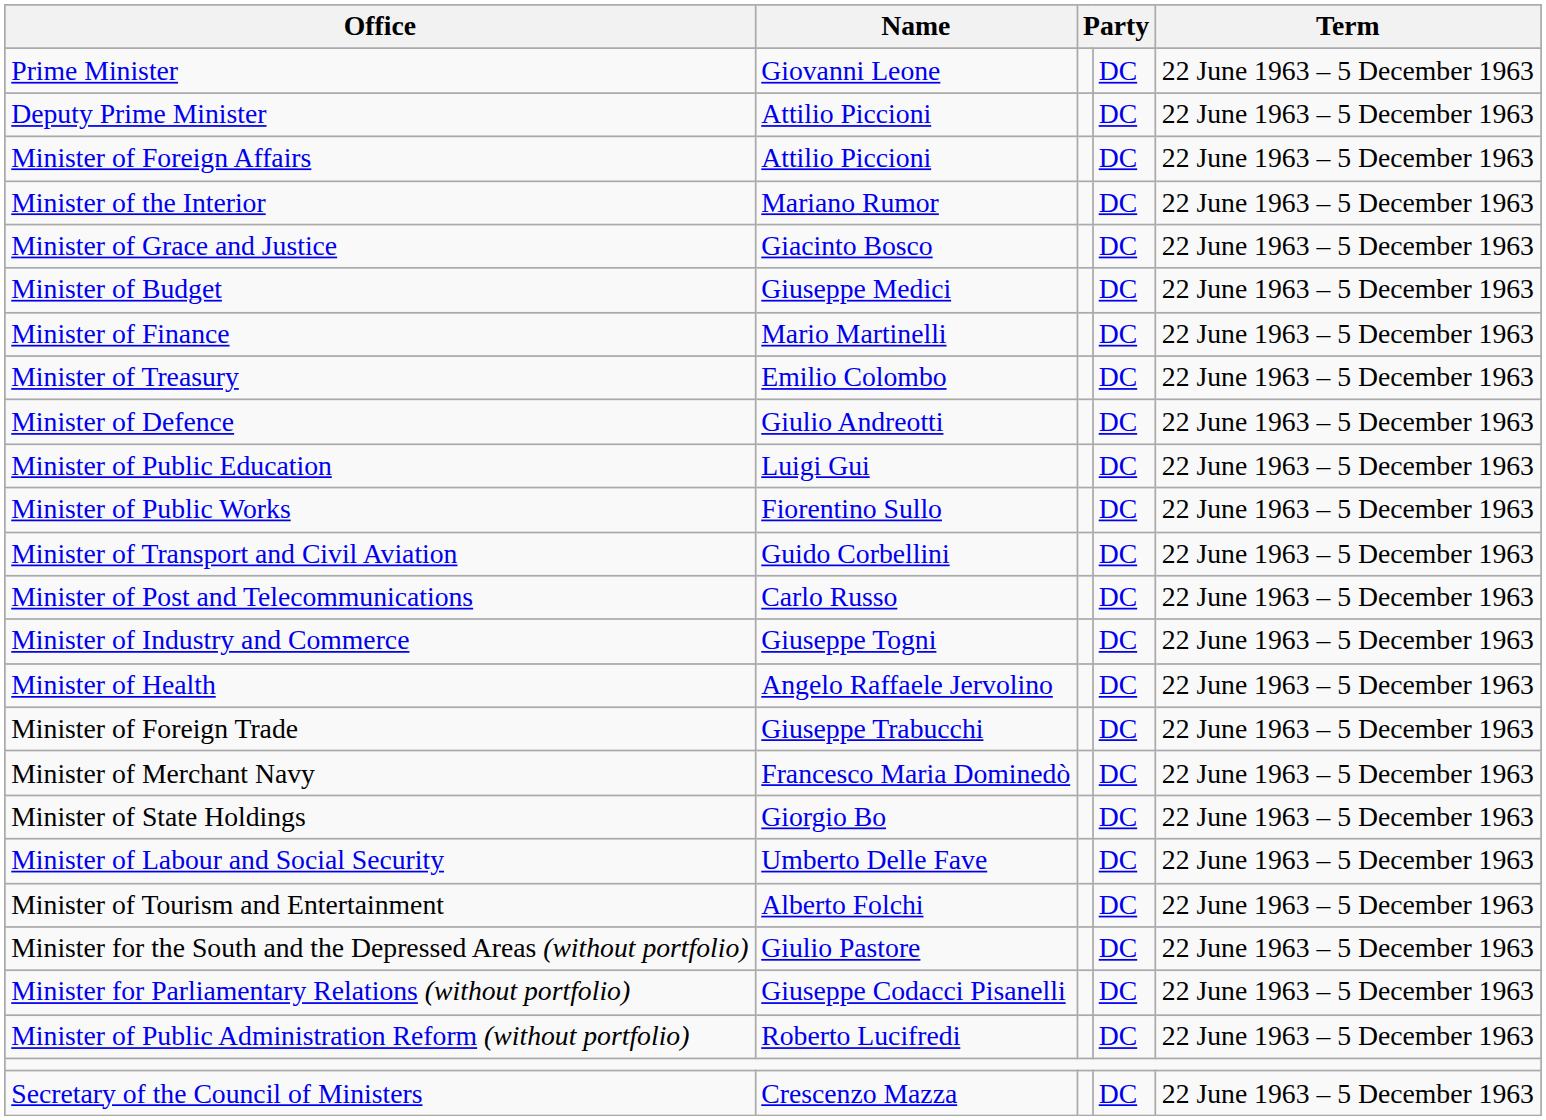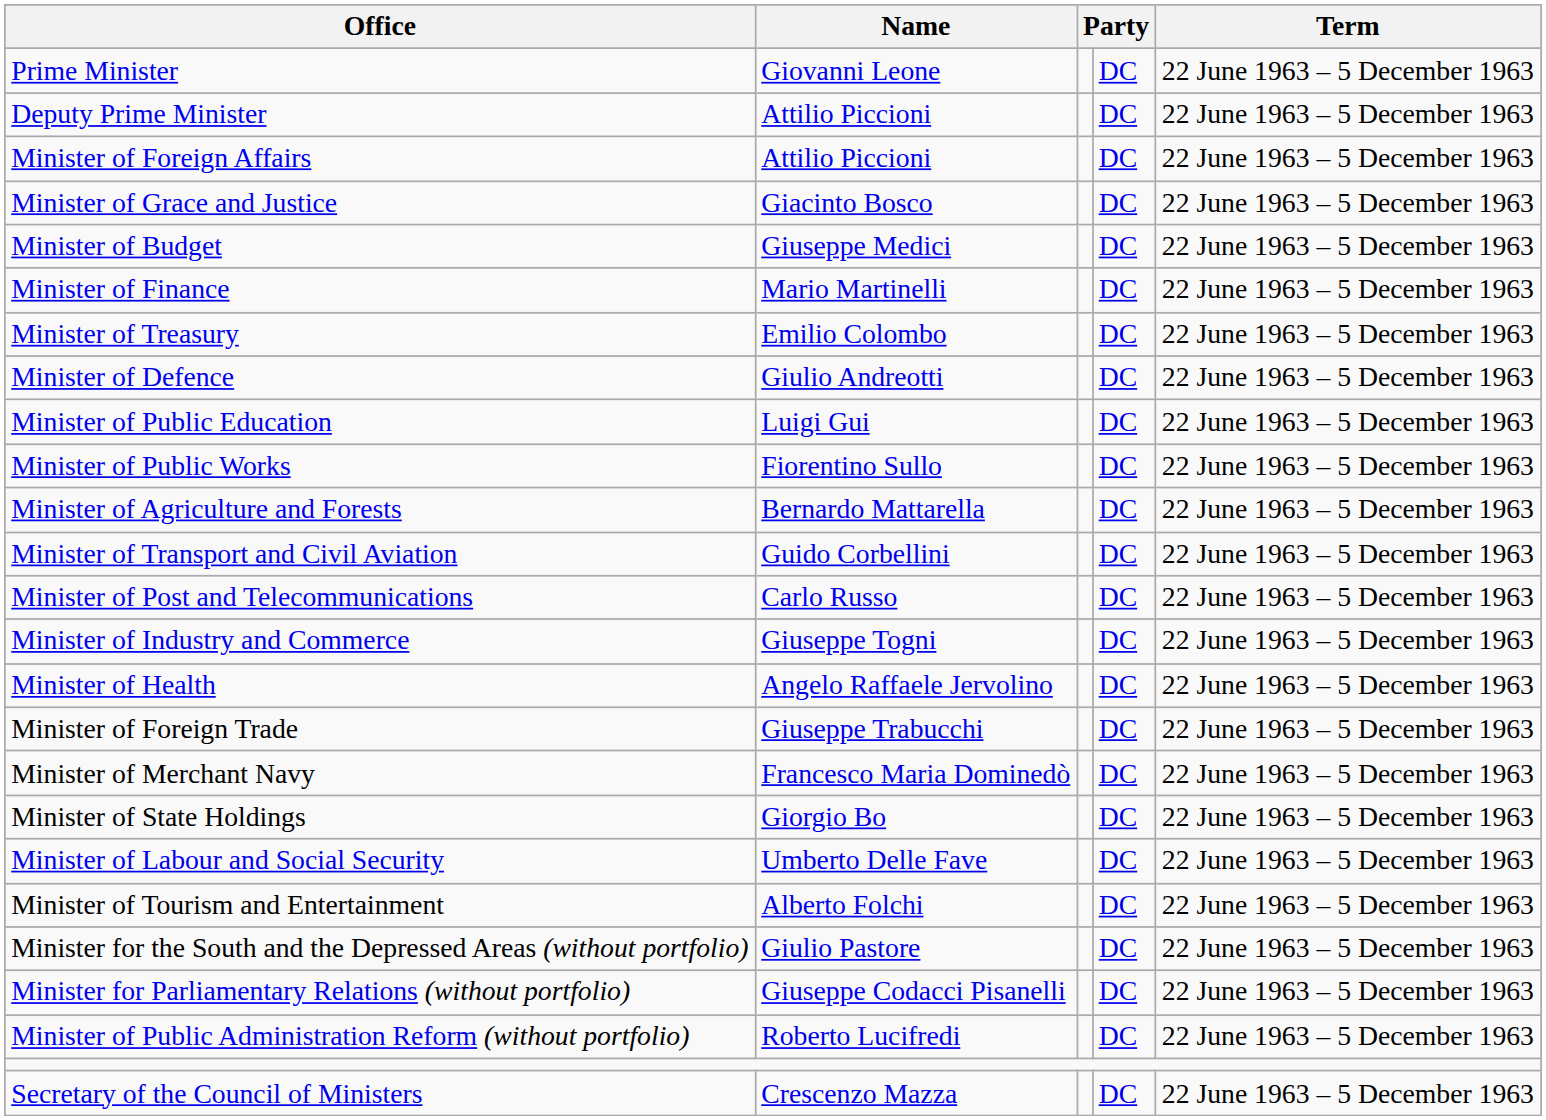- row: (138, 202)
+ row: (207, 509)
